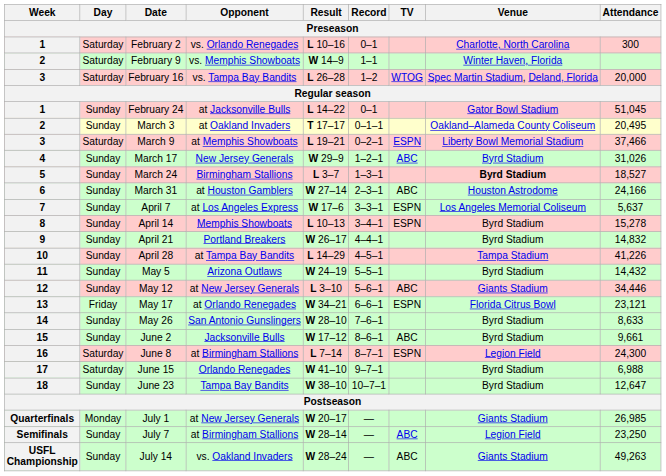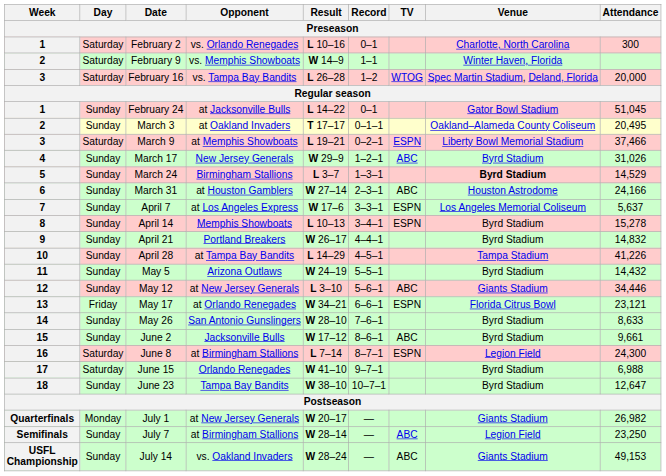(630, 175) 18,527 -> (630, 175) 14,529
(630, 418) 26,985 -> (630, 418) 26,982
(630, 456) 49,263 -> (630, 456) 49,153
